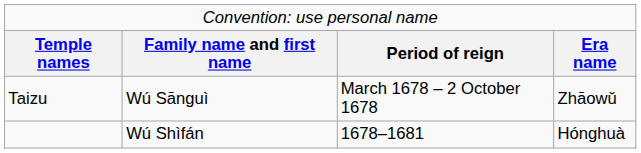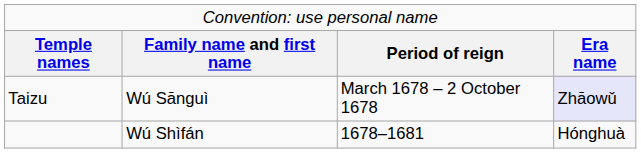(587, 98) no background -> (587, 98) lavender background
